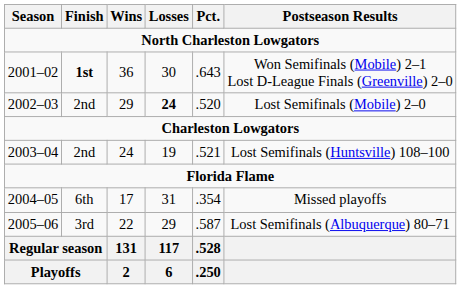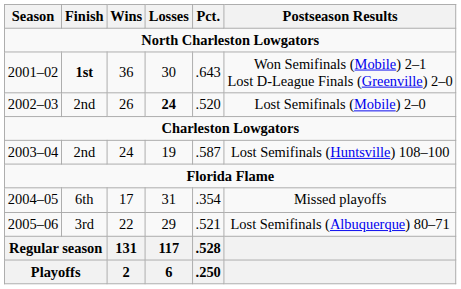(126, 105) 29 -> (126, 105) 26
(208, 152) .521 -> (208, 152) .587
(208, 224) .587 -> (208, 224) .521
